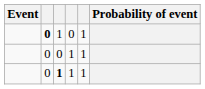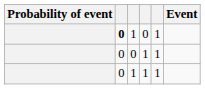columns swapped: (23, 14) <-> (145, 14)
(59, 73) bold -> (133, 73) normal
